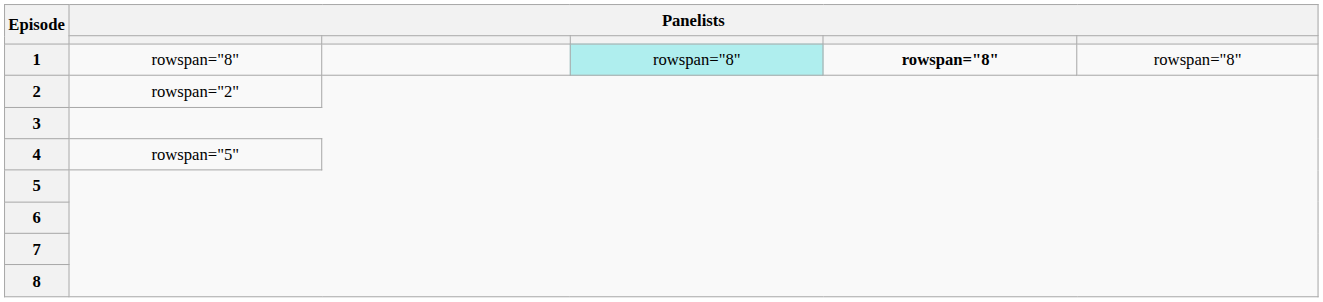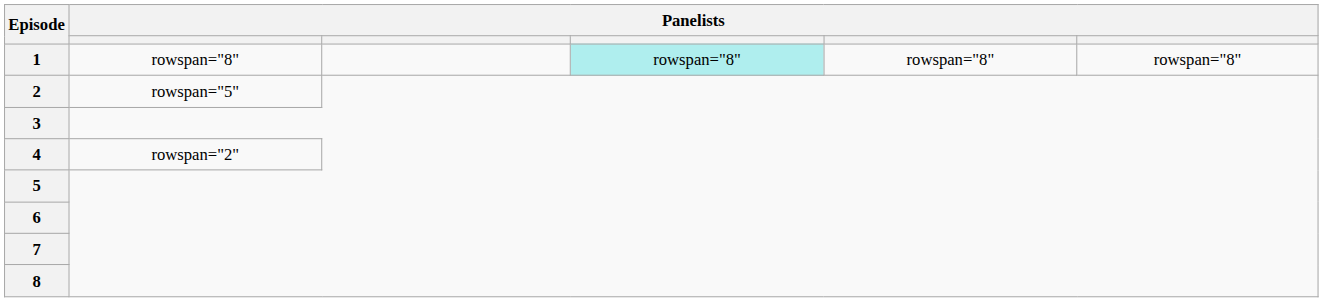(950, 60) bold -> (950, 60) normal
(195, 91) rowspan="2" -> (195, 91) rowspan="5"
(195, 154) rowspan="5" -> (195, 154) rowspan="2"
